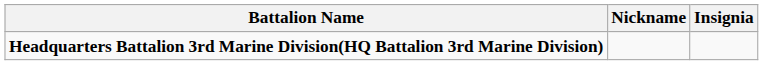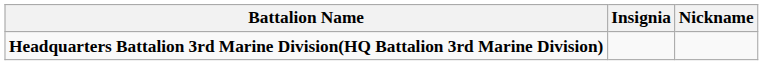columns swapped: (724, 18) <-> (649, 18)
